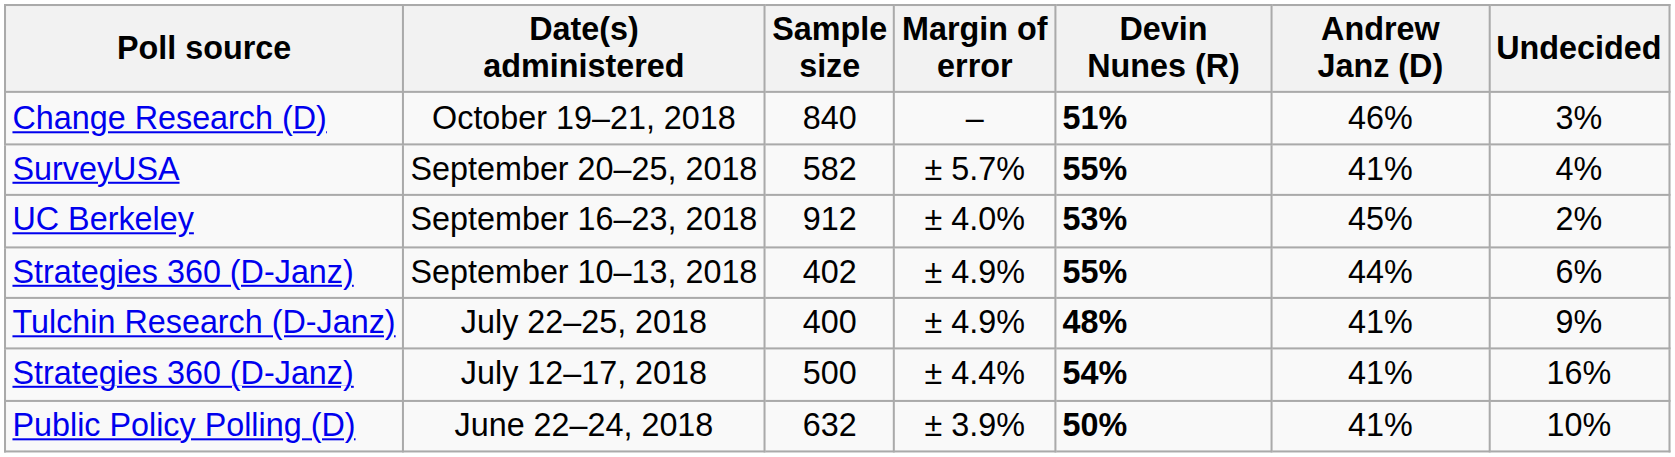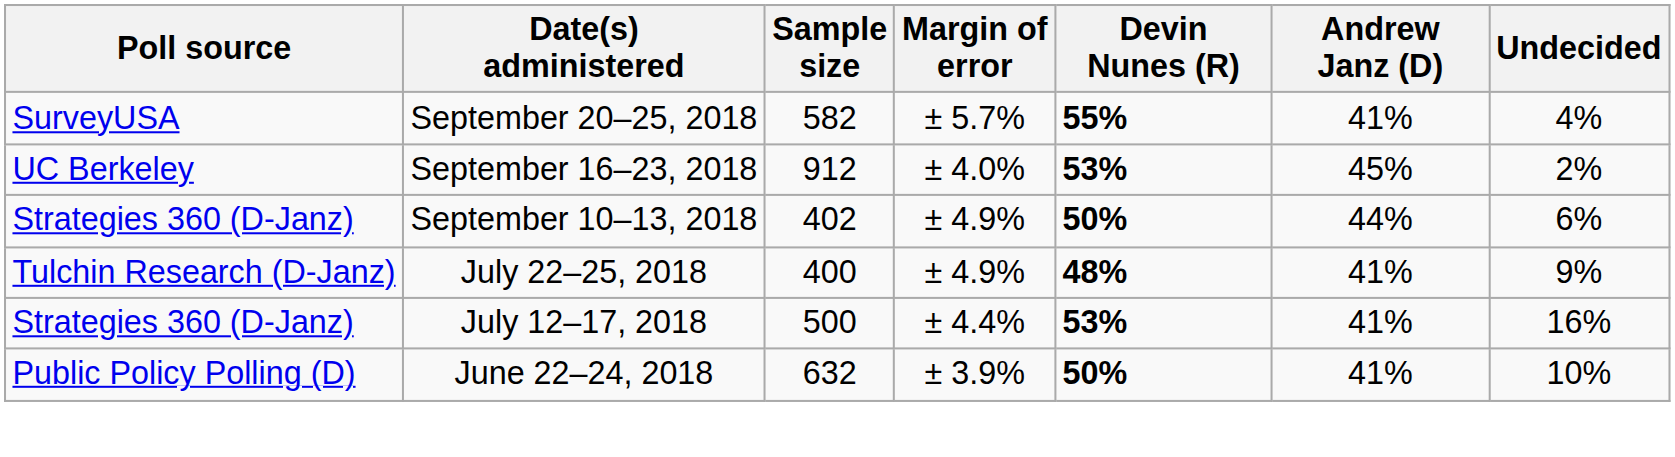- row: (584, 117)
(1095, 271) 55% -> (1095, 220) 50%
(1095, 374) 54% -> (1095, 322) 53%
